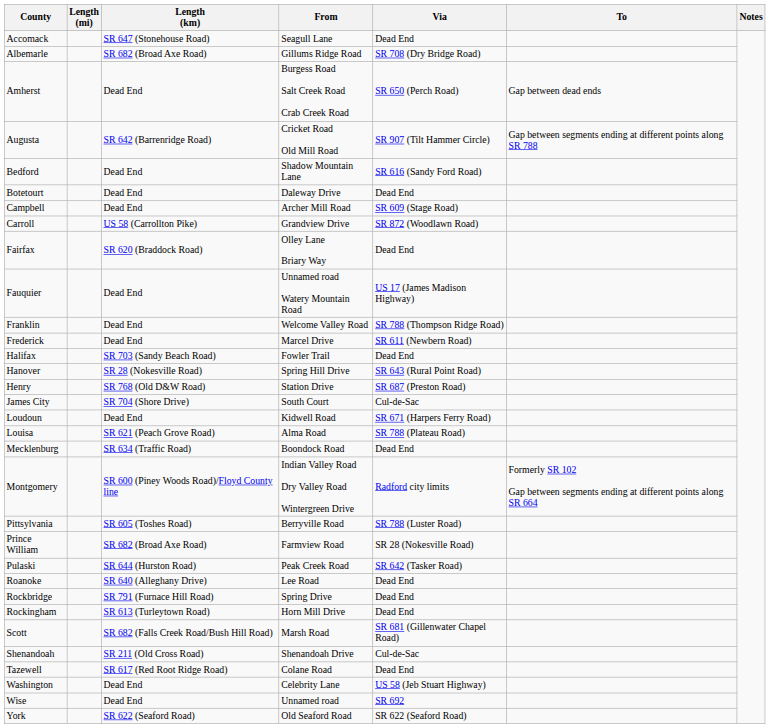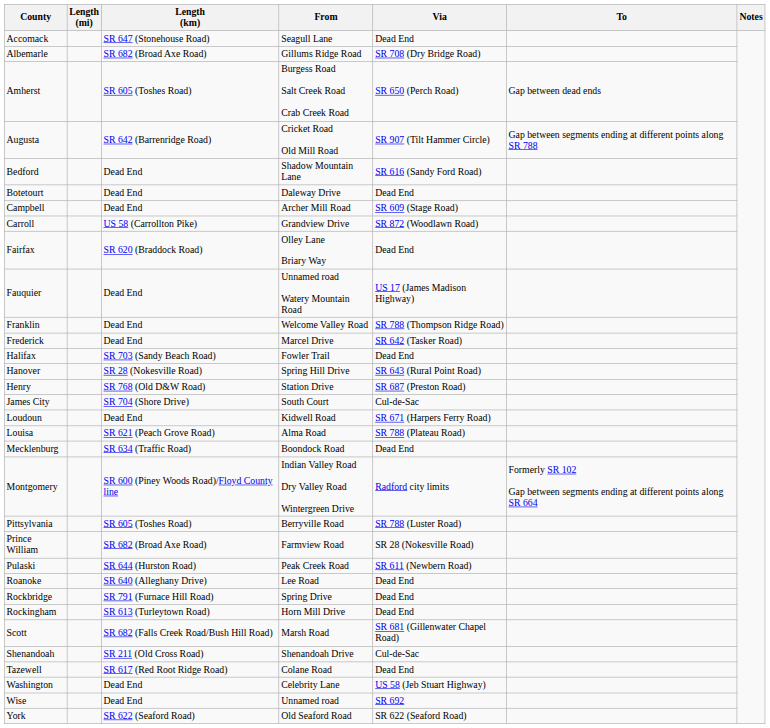(123, 91) Dead End -> (148, 91) SR 605 (Toshes Road)
(423, 340) SR 611 (Newbern Road) -> (419, 340) SR 642 (Tasker Road)
(419, 565) SR 642 (Tasker Road) -> (423, 565) SR 611 (Newbern Road)
